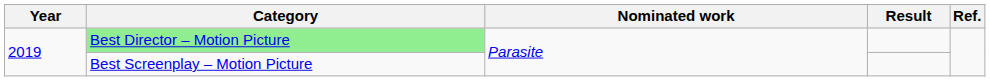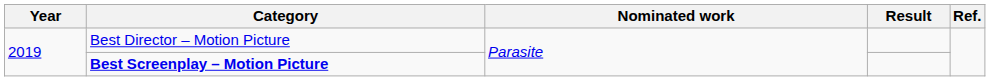(190, 40) lightgreen background -> (190, 40) no background
(201, 64) normal -> (209, 64) bold
